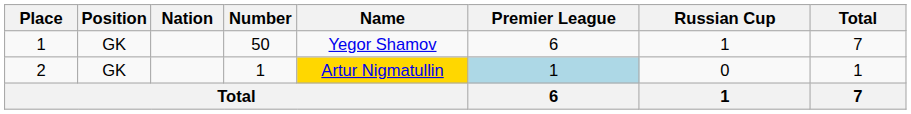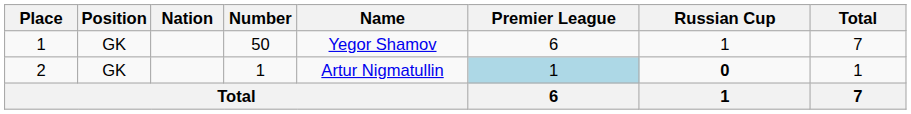(383, 70) gold background -> (383, 70) no background
(725, 70) normal -> (725, 70) bold
